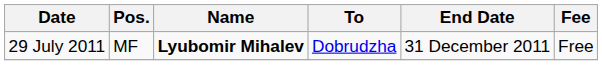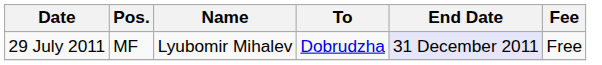(231, 45) bold -> (225, 45) normal
(477, 45) no background -> (466, 45) lavender background
